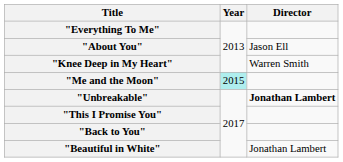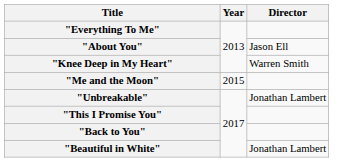(234, 81) paleturquoise background -> (234, 81) no background
(292, 98) bold -> (288, 98) normal
